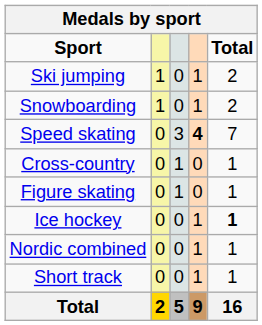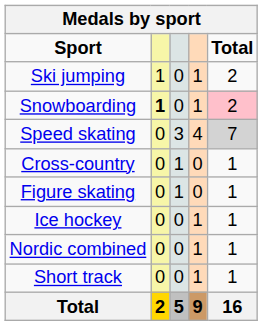(160, 105) normal -> (160, 105) bold
(232, 105) no background -> (232, 105) pink background
(198, 134) bold -> (198, 134) normal
(232, 134) no background -> (232, 134) lightgrey background
(232, 220) bold -> (232, 220) normal
